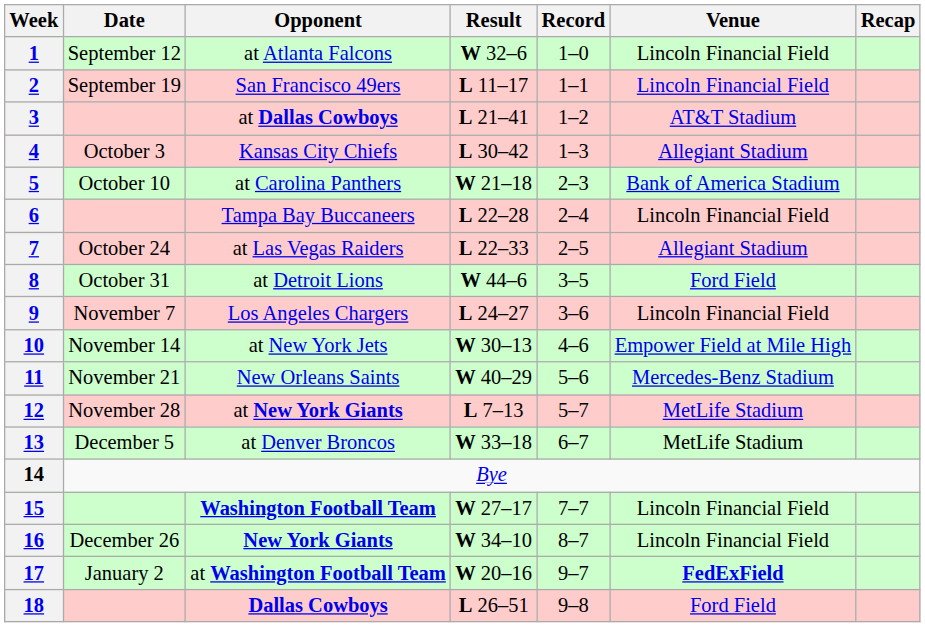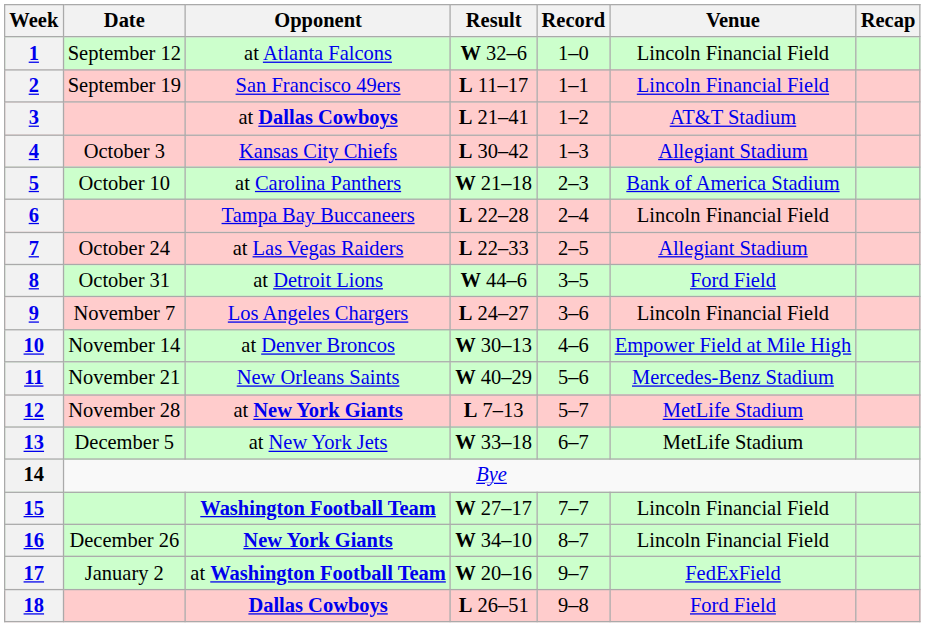(318, 345) at New York Jets -> (318, 345) at Denver Broncos
(318, 442) at Denver Broncos -> (318, 442) at New York Jets
(733, 572) bold -> (733, 572) normal
